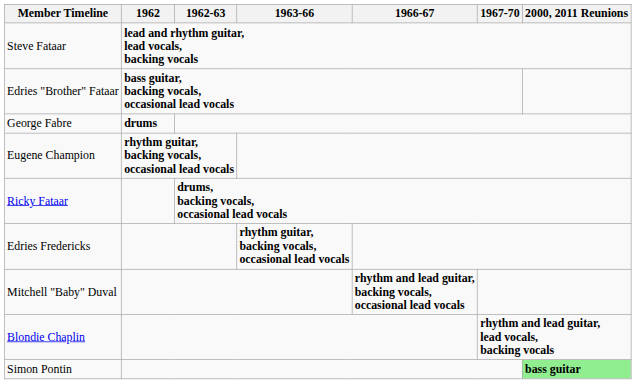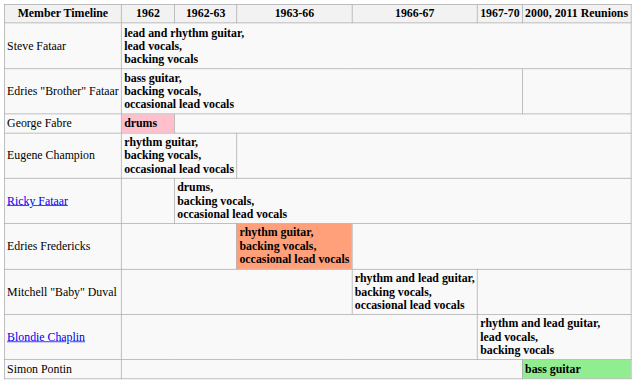(141, 123) no background -> (141, 123) pink background
(294, 246) no background -> (294, 246) lightsalmon background
